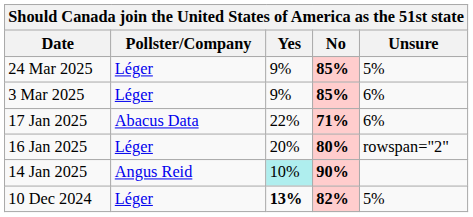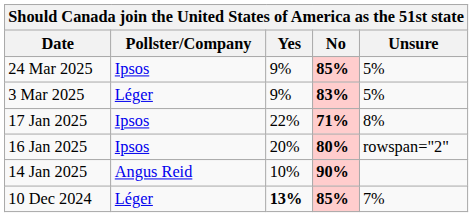(134, 69) Léger -> (132, 69) Ipsos
(333, 95) 85% -> (333, 95) 83%
(374, 95) 6% -> (374, 95) 5%
(157, 120) Abacus Data -> (132, 120) Ipsos
(374, 120) 6% -> (374, 120) 8%
(134, 146) Léger -> (132, 146) Ipsos
(285, 172) paleturquoise background -> (285, 172) no background
(333, 198) 82% -> (333, 198) 85%
(374, 198) 5% -> (374, 198) 7%
